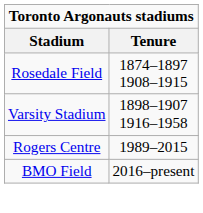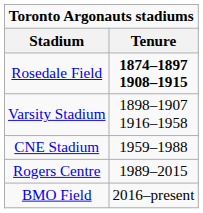(153, 73) normal -> (153, 73) bold
+ row: (57, 147)
